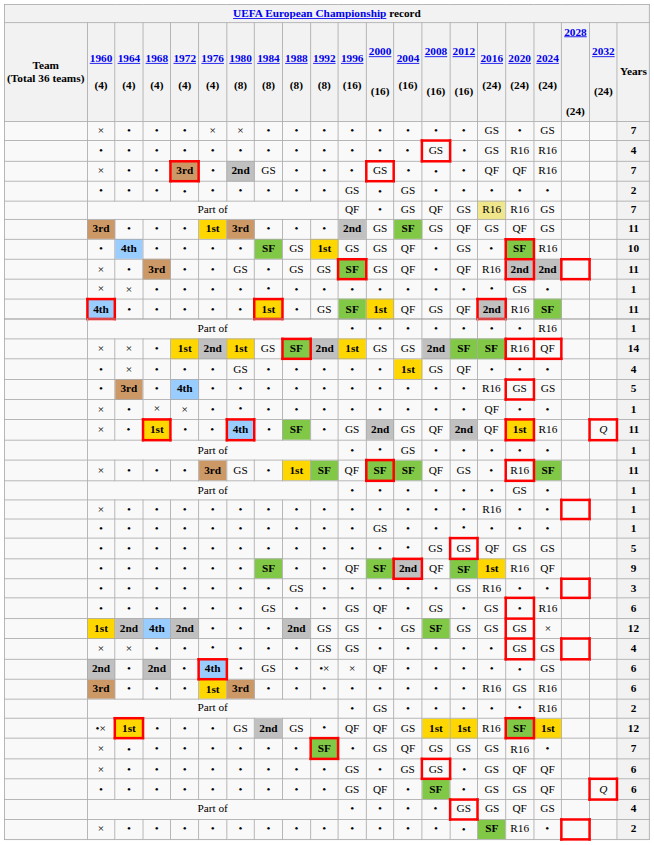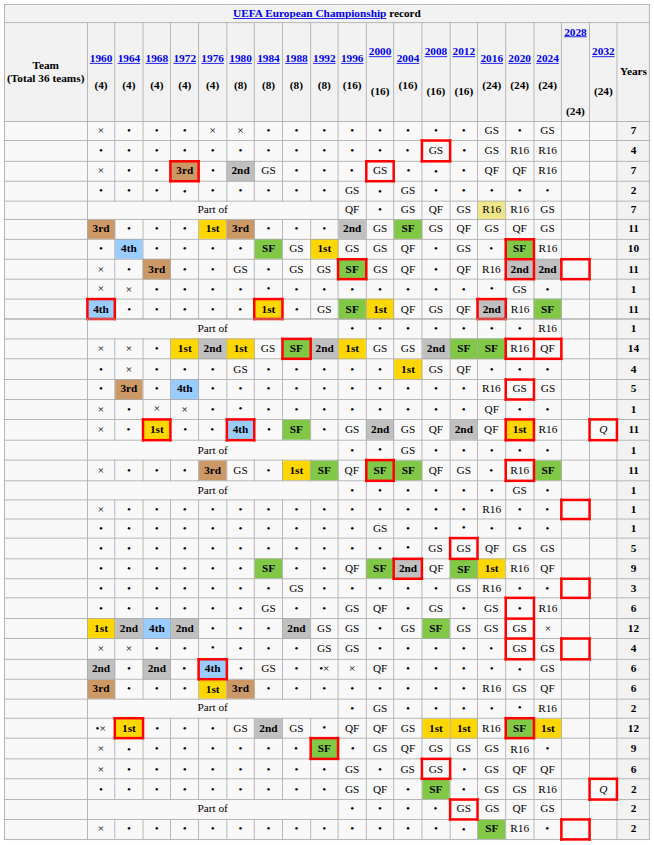(548, 688) R16 -> (548, 688) QF
(633, 748) 7 -> (633, 748) 9
(548, 788) QF -> (548, 788) R16
(634, 788) 6 -> (634, 788) 2
(633, 809) 4 -> (633, 809) 2
